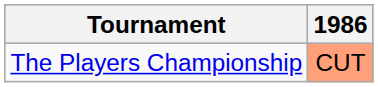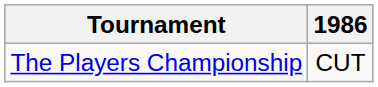(341, 63) lightsalmon background -> (341, 63) no background
